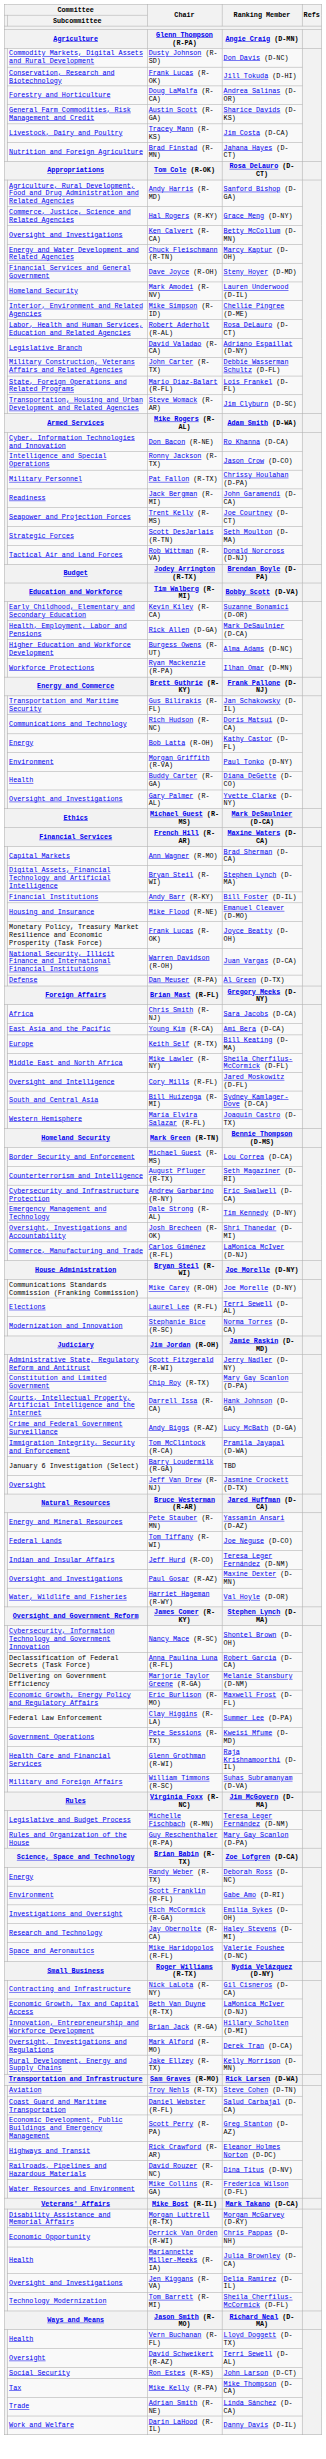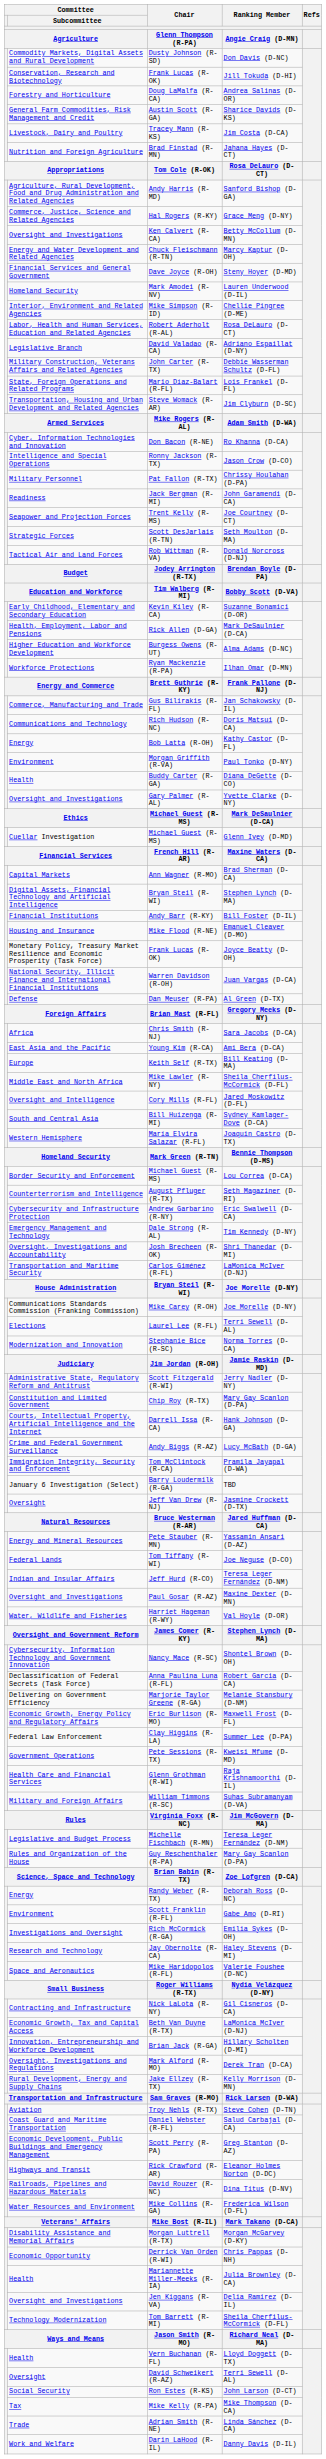(64, 705) Transportation and Maritime Security -> (76, 705) Commerce, Manufacturing and Trade
+ row: (183, 837)
(76, 1251) Commerce, Manufacturing and Trade -> (64, 1270) Transportation and Maritime Security
